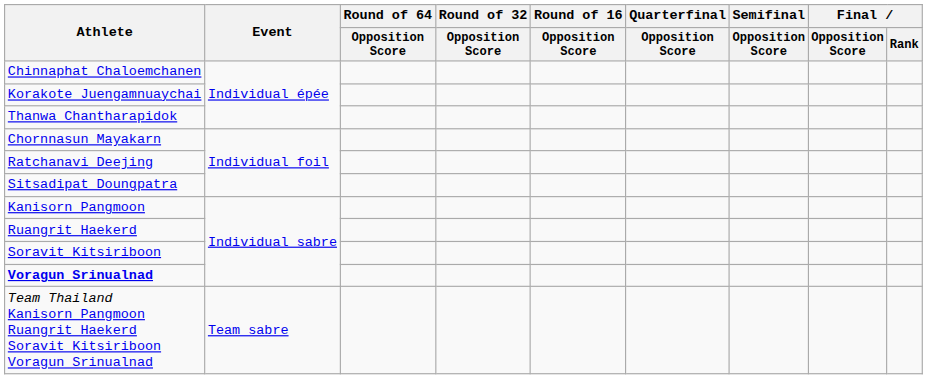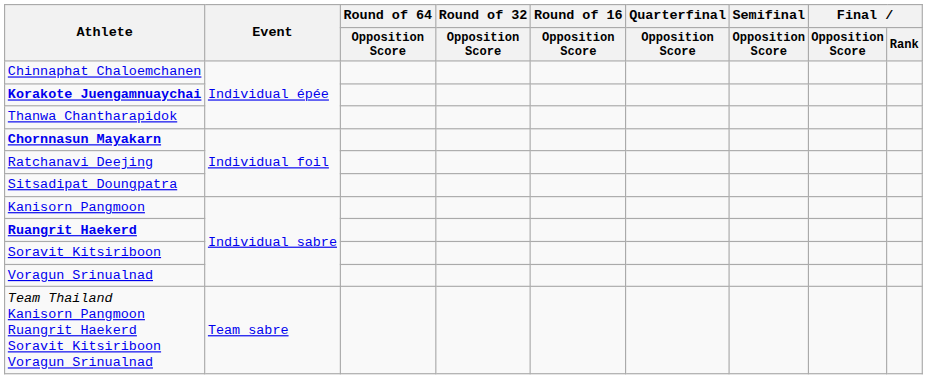(105, 94) normal -> (105, 94) bold
(84, 140) normal -> (84, 140) bold
(72, 230) normal -> (72, 230) bold
(80, 275) bold -> (80, 275) normal
